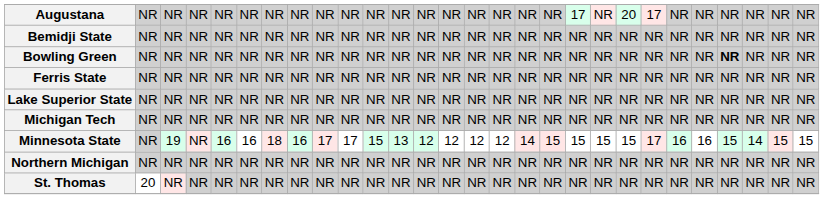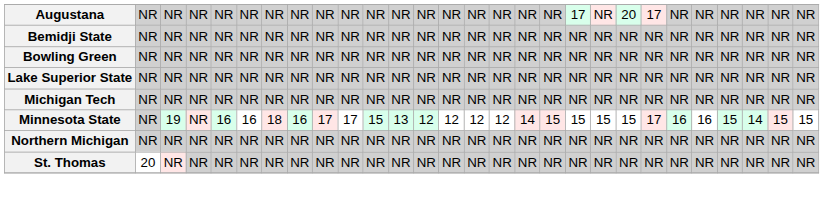(730, 57) bold -> (730, 57) normal
- row: (70, 78)
